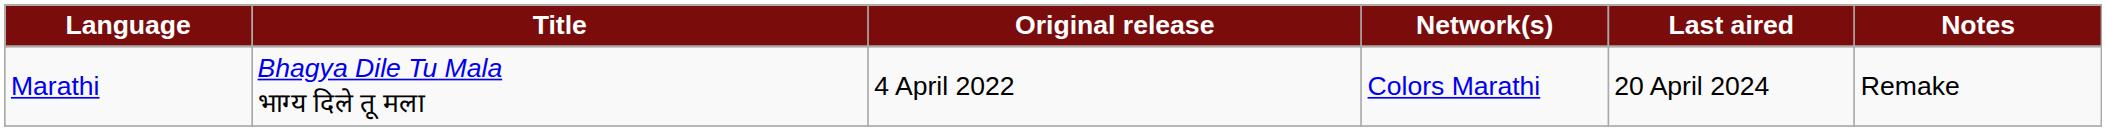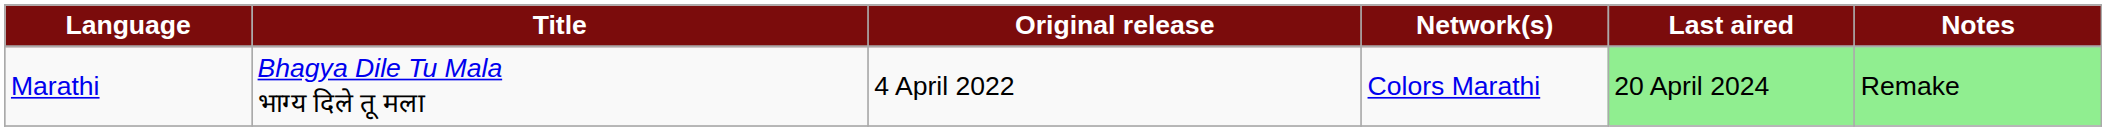(1692, 85) no background -> (1692, 85) lightgreen background
(1910, 85) no background -> (1910, 85) lightgreen background
